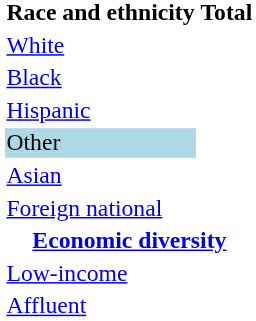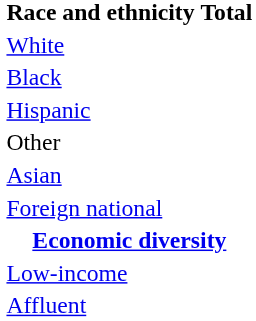(33, 142) lightblue background -> (33, 142) no background
